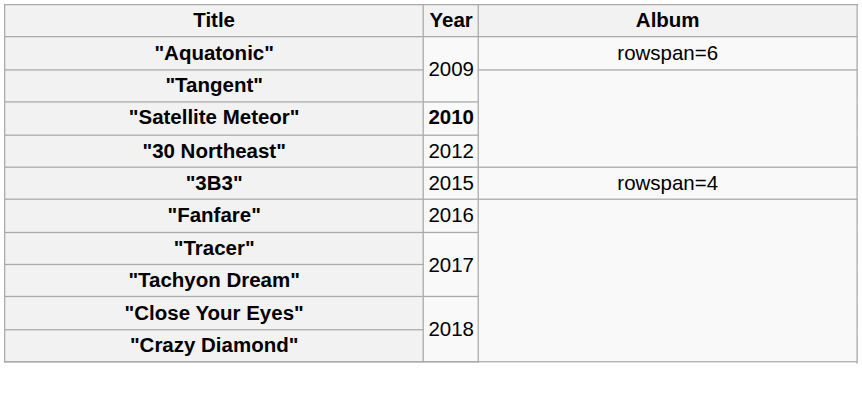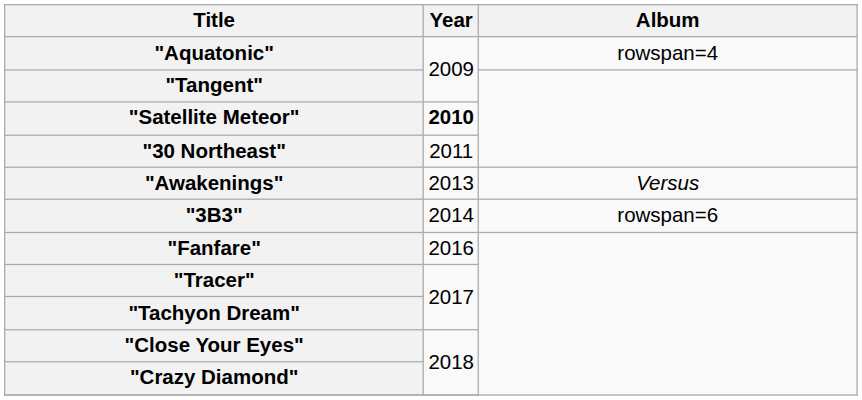(668, 53) rowspan=6 -> (668, 53) rowspan=4
(451, 150) 2012 -> (451, 150) 2011
+ row: (214, 183)
(451, 183) 2015 -> (451, 215) 2014
(668, 183) rowspan=4 -> (668, 215) rowspan=6
